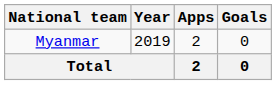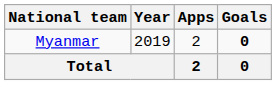(244, 42) normal -> (244, 42) bold
